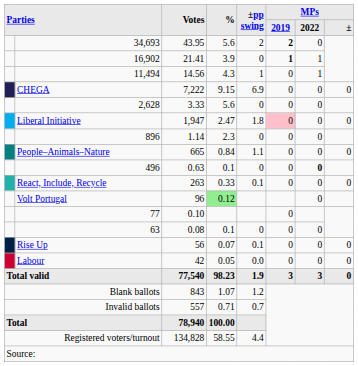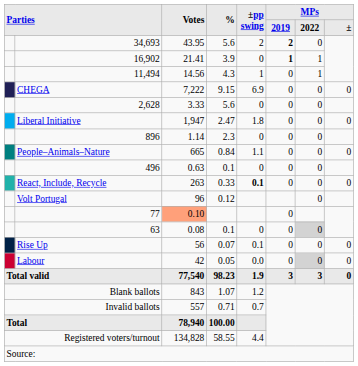(291, 121) pink background -> (291, 121) no background
(320, 167) bold -> (320, 167) normal
(258, 183) normal -> (258, 183) bold
(226, 198) lightgreen background -> (226, 198) no background
(196, 214) no background -> (196, 214) lightsalmon background
(320, 229) no background -> (320, 229) lightgrey background
(320, 261) no background -> (320, 261) lightgrey background
